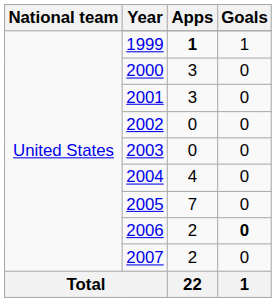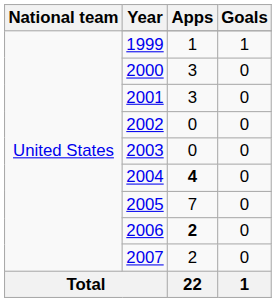(192, 44) bold -> (192, 44) normal
(192, 177) normal -> (192, 177) bold
(192, 230) normal -> (192, 230) bold
(245, 230) bold -> (245, 230) normal
